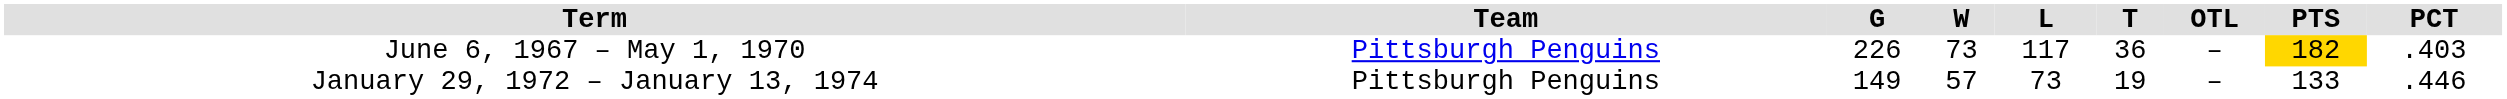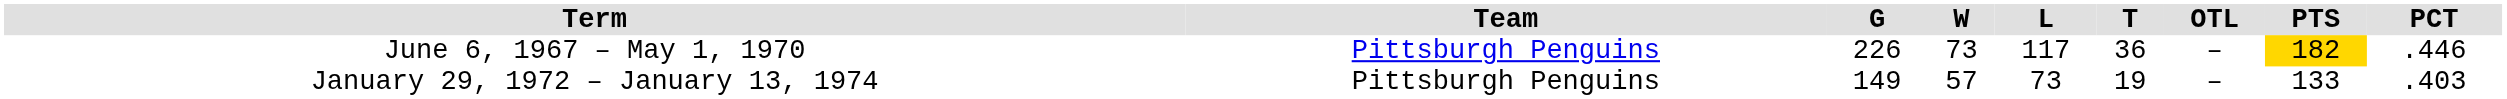(2434, 51) .403 -> (2434, 51) .446
(2434, 82) .446 -> (2434, 82) .403
